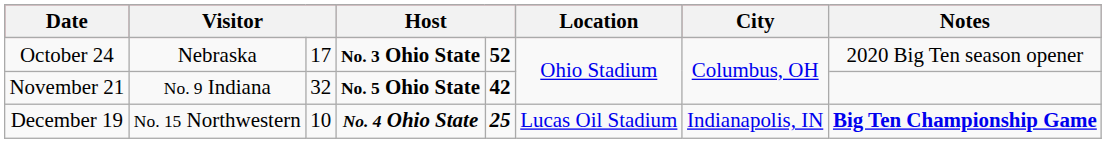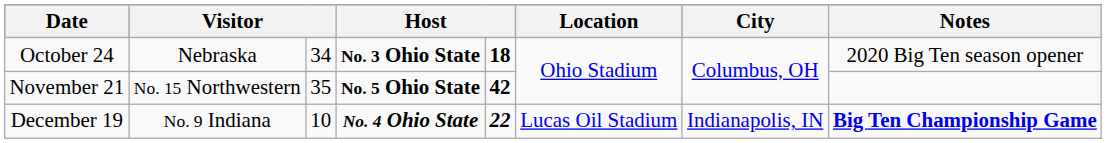(321, 54) 17 -> (321, 54) 34
(500, 54) 52 -> (500, 54) 18
(217, 87) No. 9 Indiana -> (217, 87) No. 15 Northwestern
(321, 87) 32 -> (321, 87) 35
(217, 120) No. 15 Northwestern -> (217, 120) No. 9 Indiana
(500, 120) 25 -> (500, 120) 22
